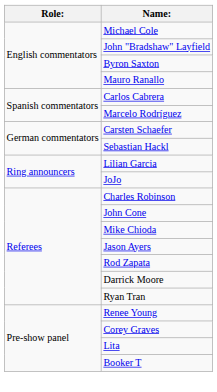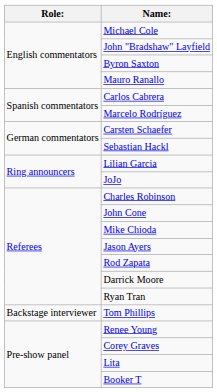+ row: (129, 313)
